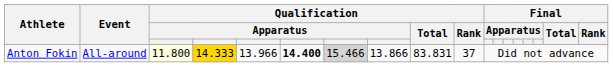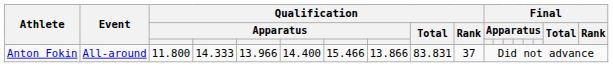(171, 53) lightyellow background -> (171, 53) no background
(215, 53) gold background -> (215, 53) no background
(302, 53) bold -> (302, 53) normal
(345, 53) lightgrey background -> (345, 53) no background
